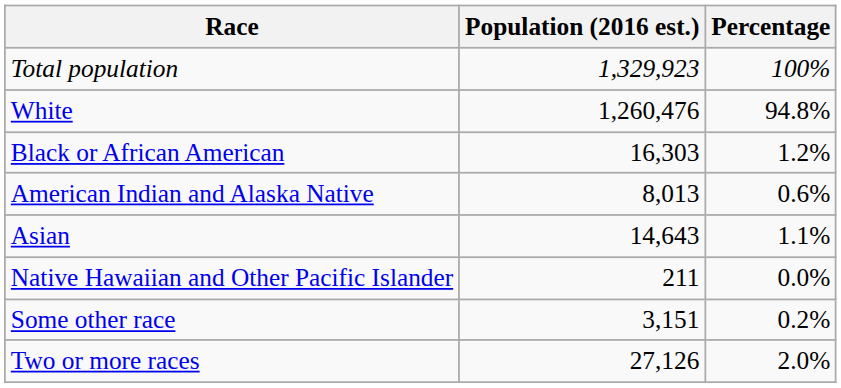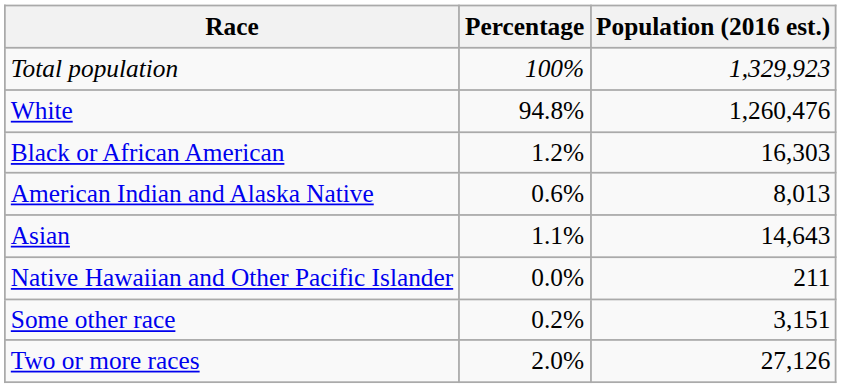columns swapped: (582, 26) <-> (771, 26)
